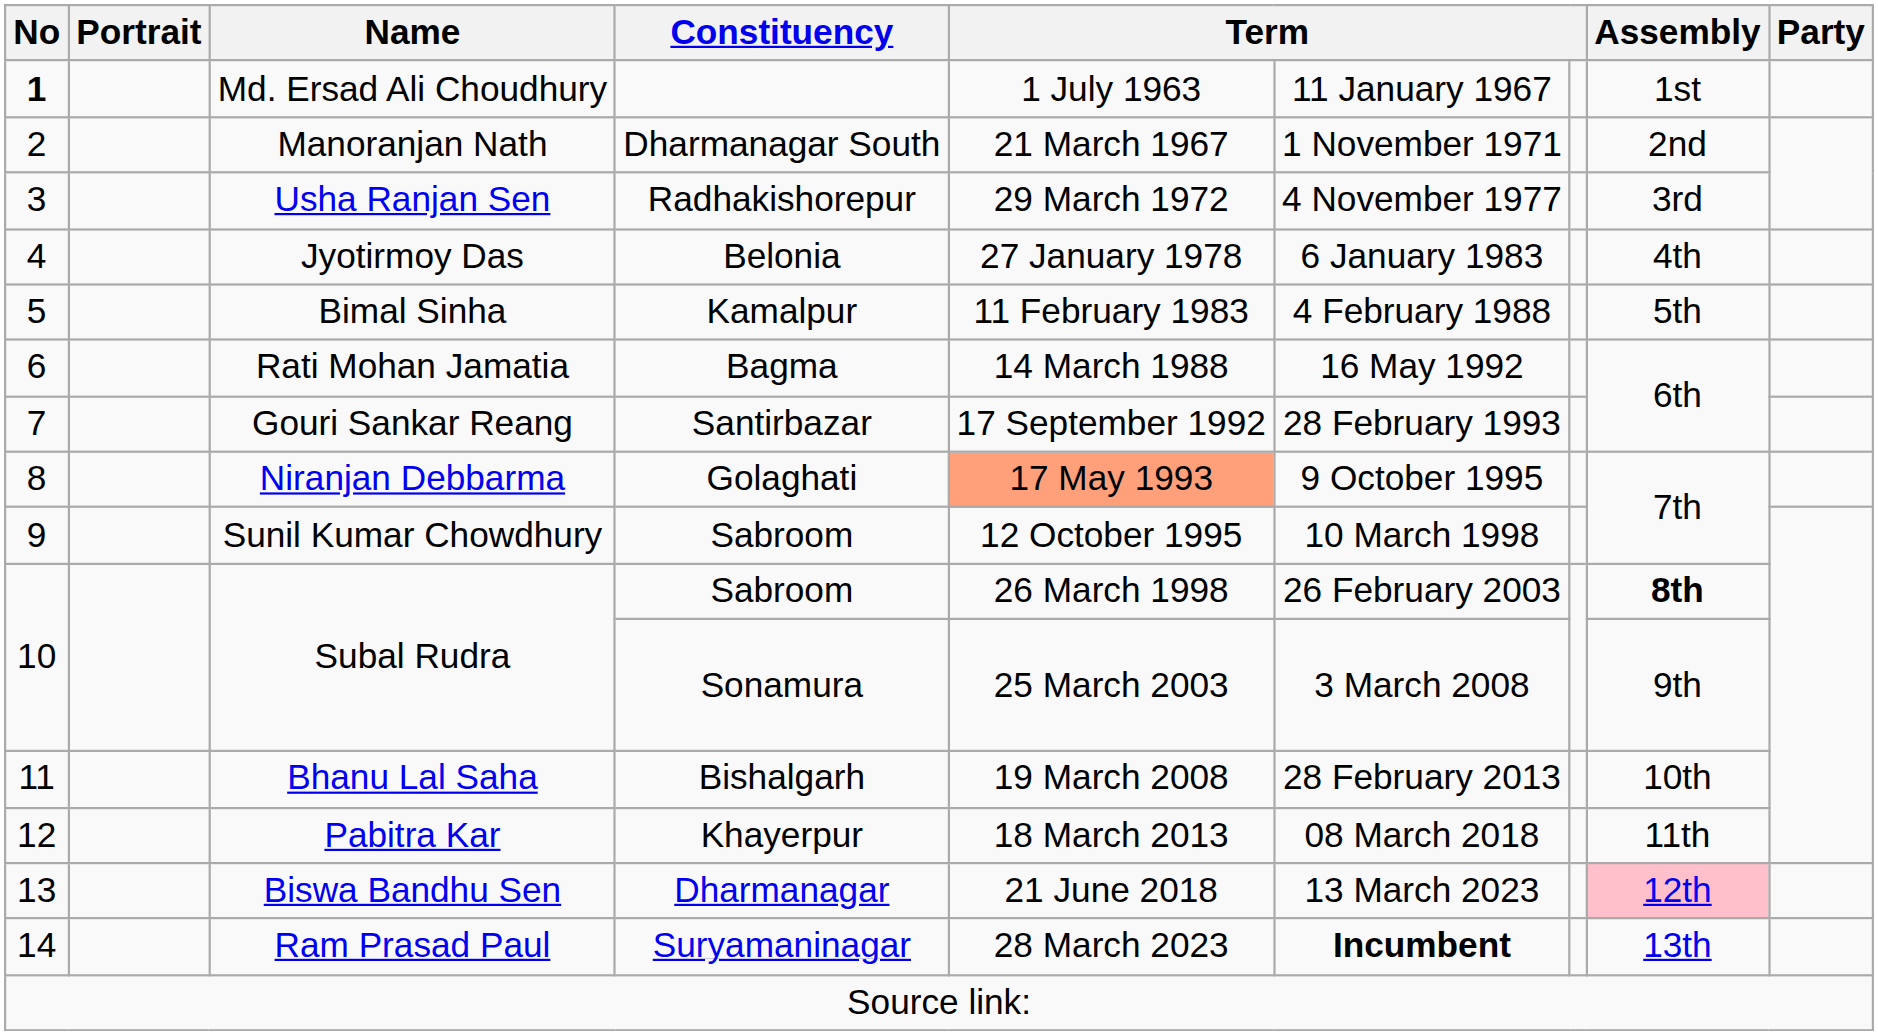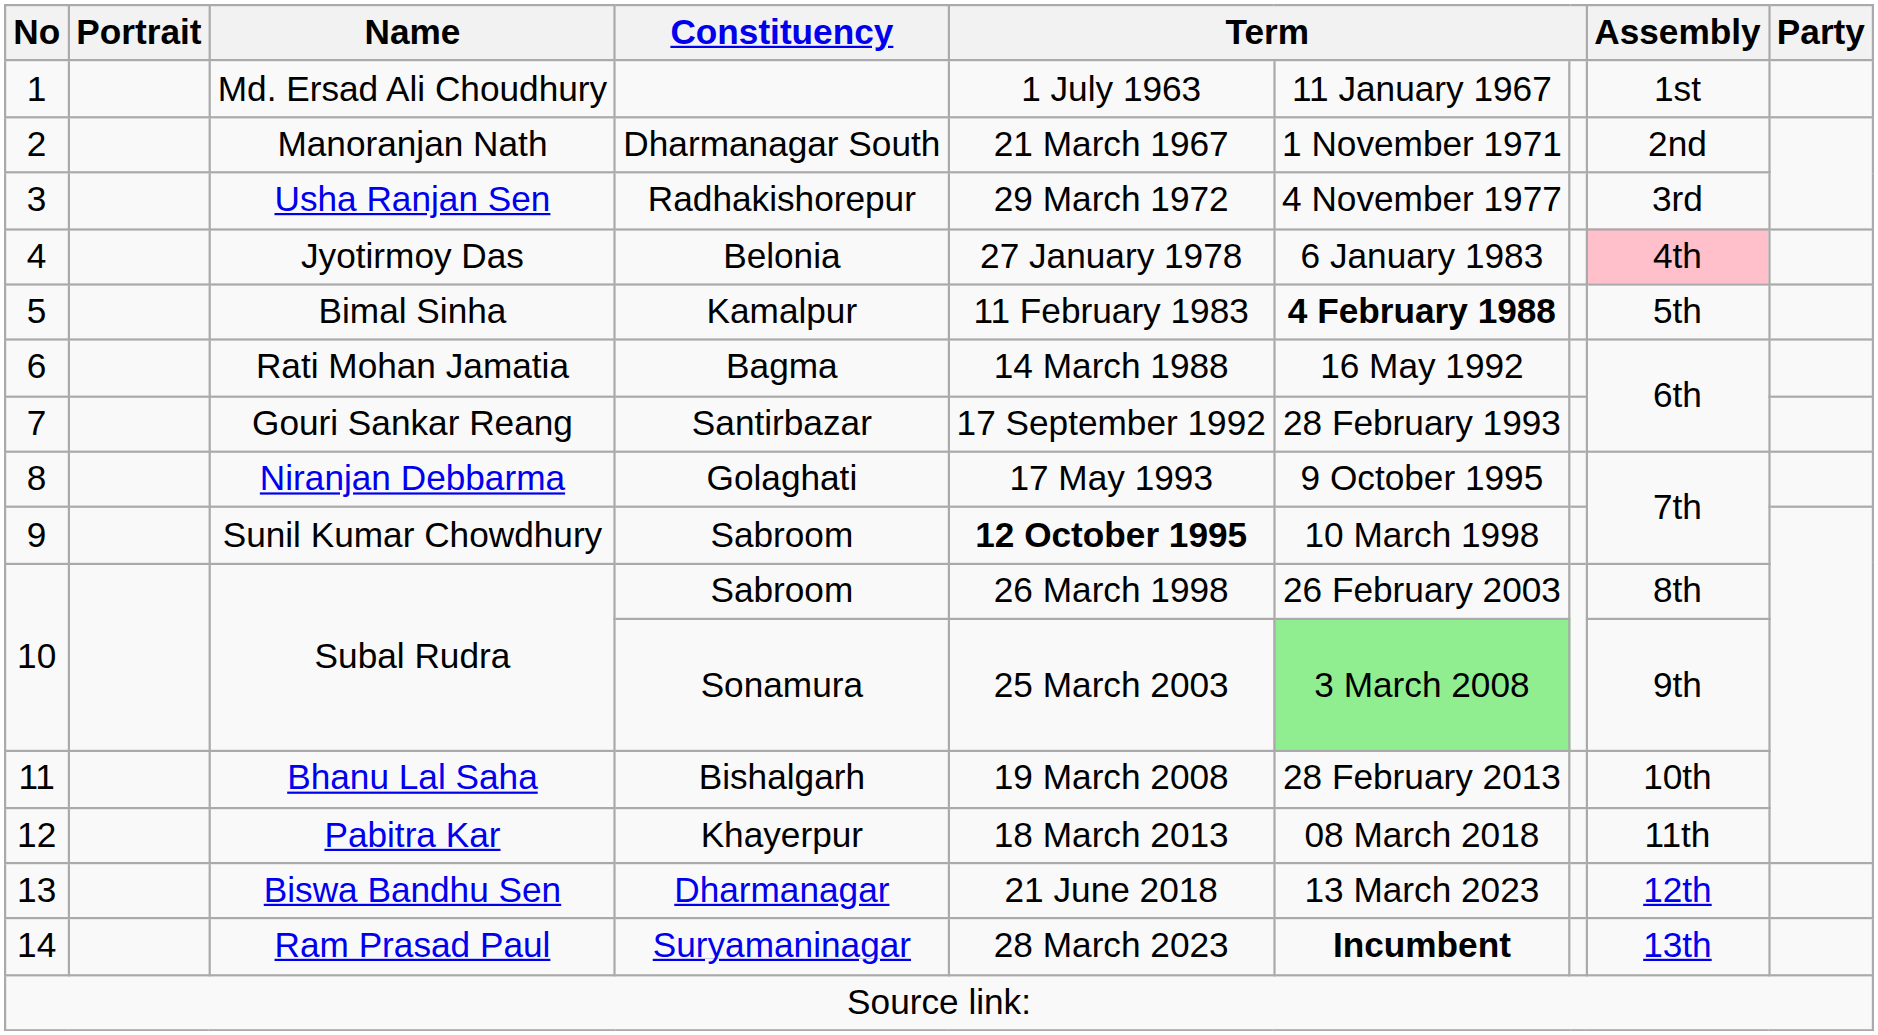(37, 88) bold -> (37, 88) normal
(1677, 255) no background -> (1677, 255) pink background
(1422, 311) normal -> (1422, 311) bold
(1111, 479) lightsalmon background -> (1111, 479) no background
(1111, 534) normal -> (1111, 534) bold
(1677, 590) bold -> (1677, 590) normal
(1422, 684) no background -> (1422, 684) lightgreen background
(1677, 890) pink background -> (1677, 890) no background
